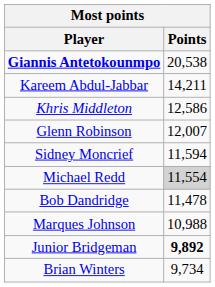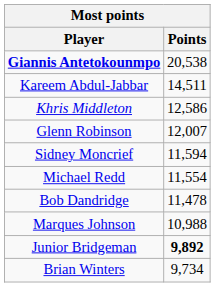(187, 85) 14,211 -> (187, 85) 14,511
(187, 177) lightgrey background -> (187, 177) no background
